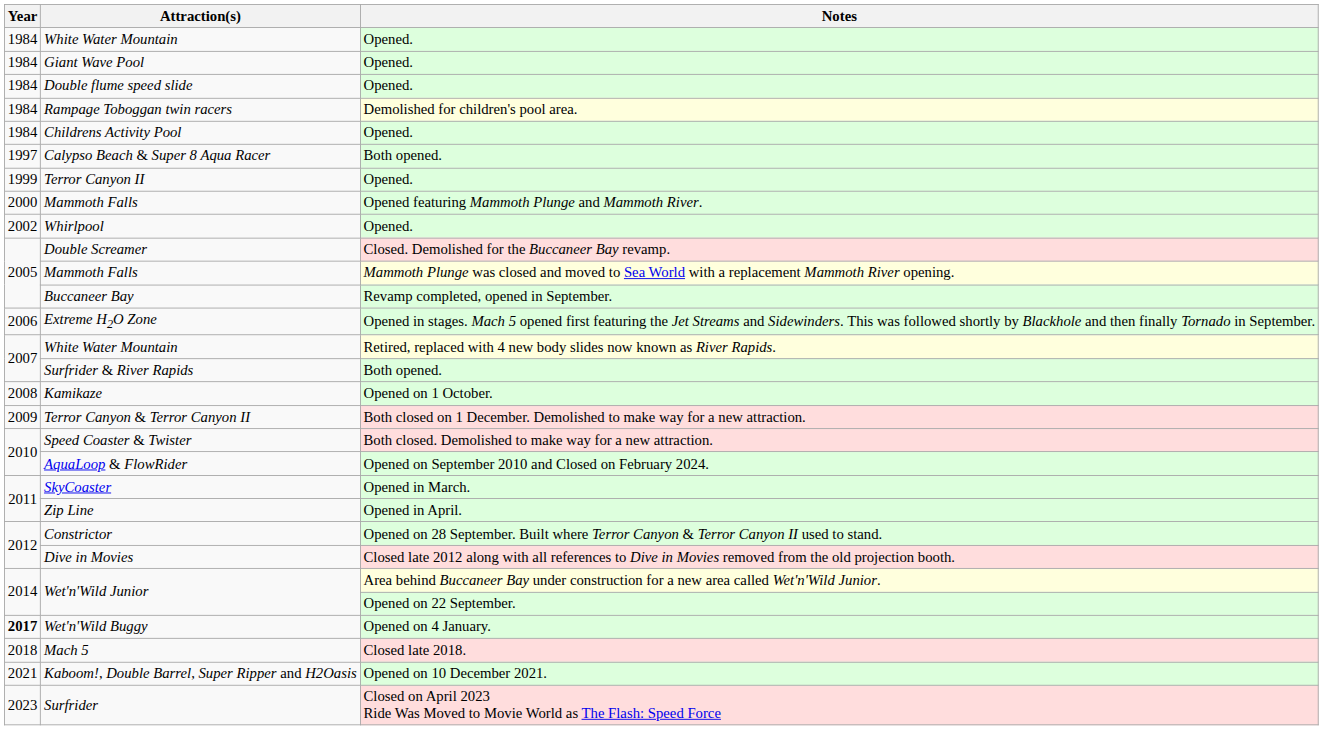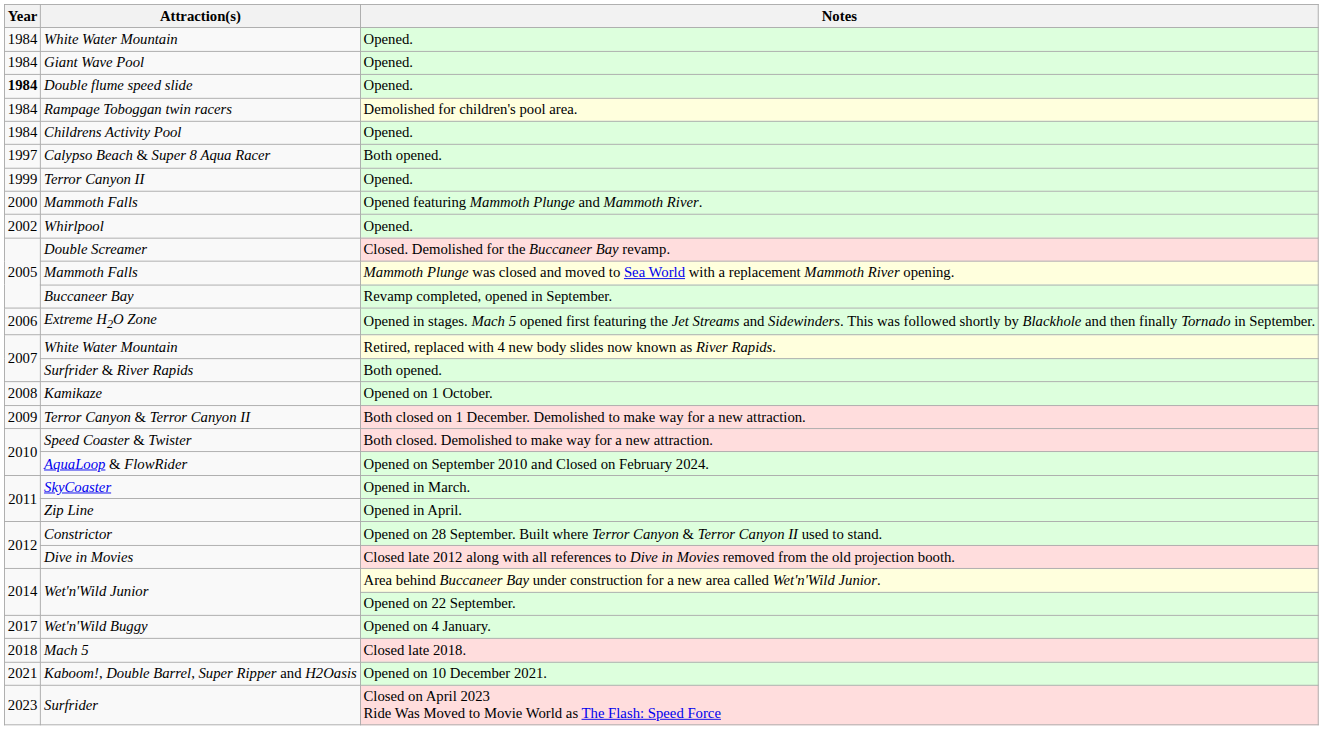(23, 86) normal -> (23, 86) bold
(23, 626) bold -> (23, 626) normal
